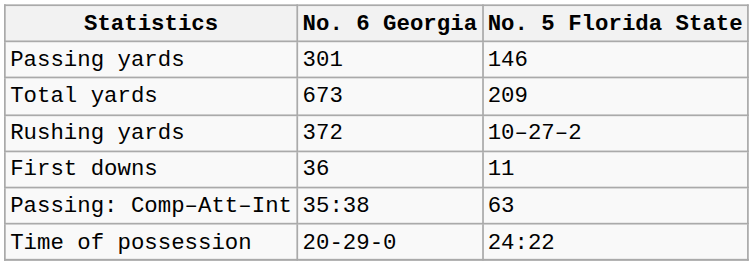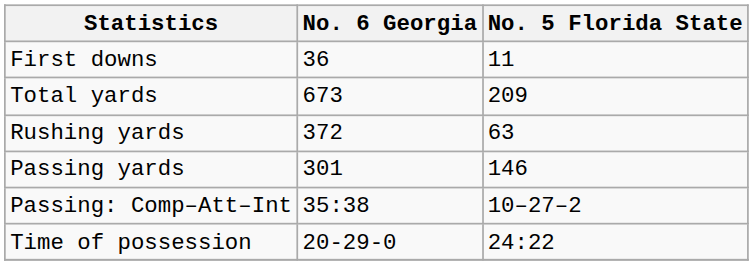rows swapped: (84, 169) <-> (97, 60)
(535, 133) 10–27–2 -> (501, 133) 63
(501, 206) 63 -> (535, 206) 10–27–2
